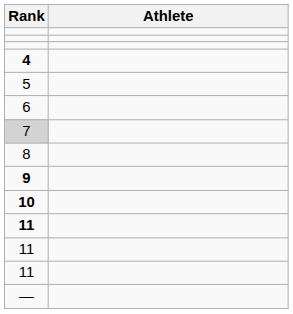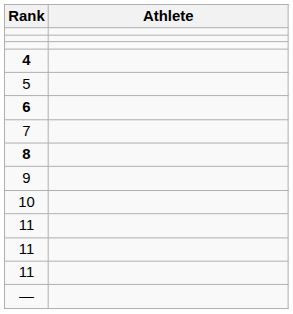(26, 107) normal -> (26, 107) bold
(26, 131) lightgrey background -> (26, 131) no background
(26, 154) normal -> (26, 154) bold
(26, 178) bold -> (26, 178) normal
(26, 202) bold -> (26, 202) normal
(26, 225) bold -> (26, 225) normal
